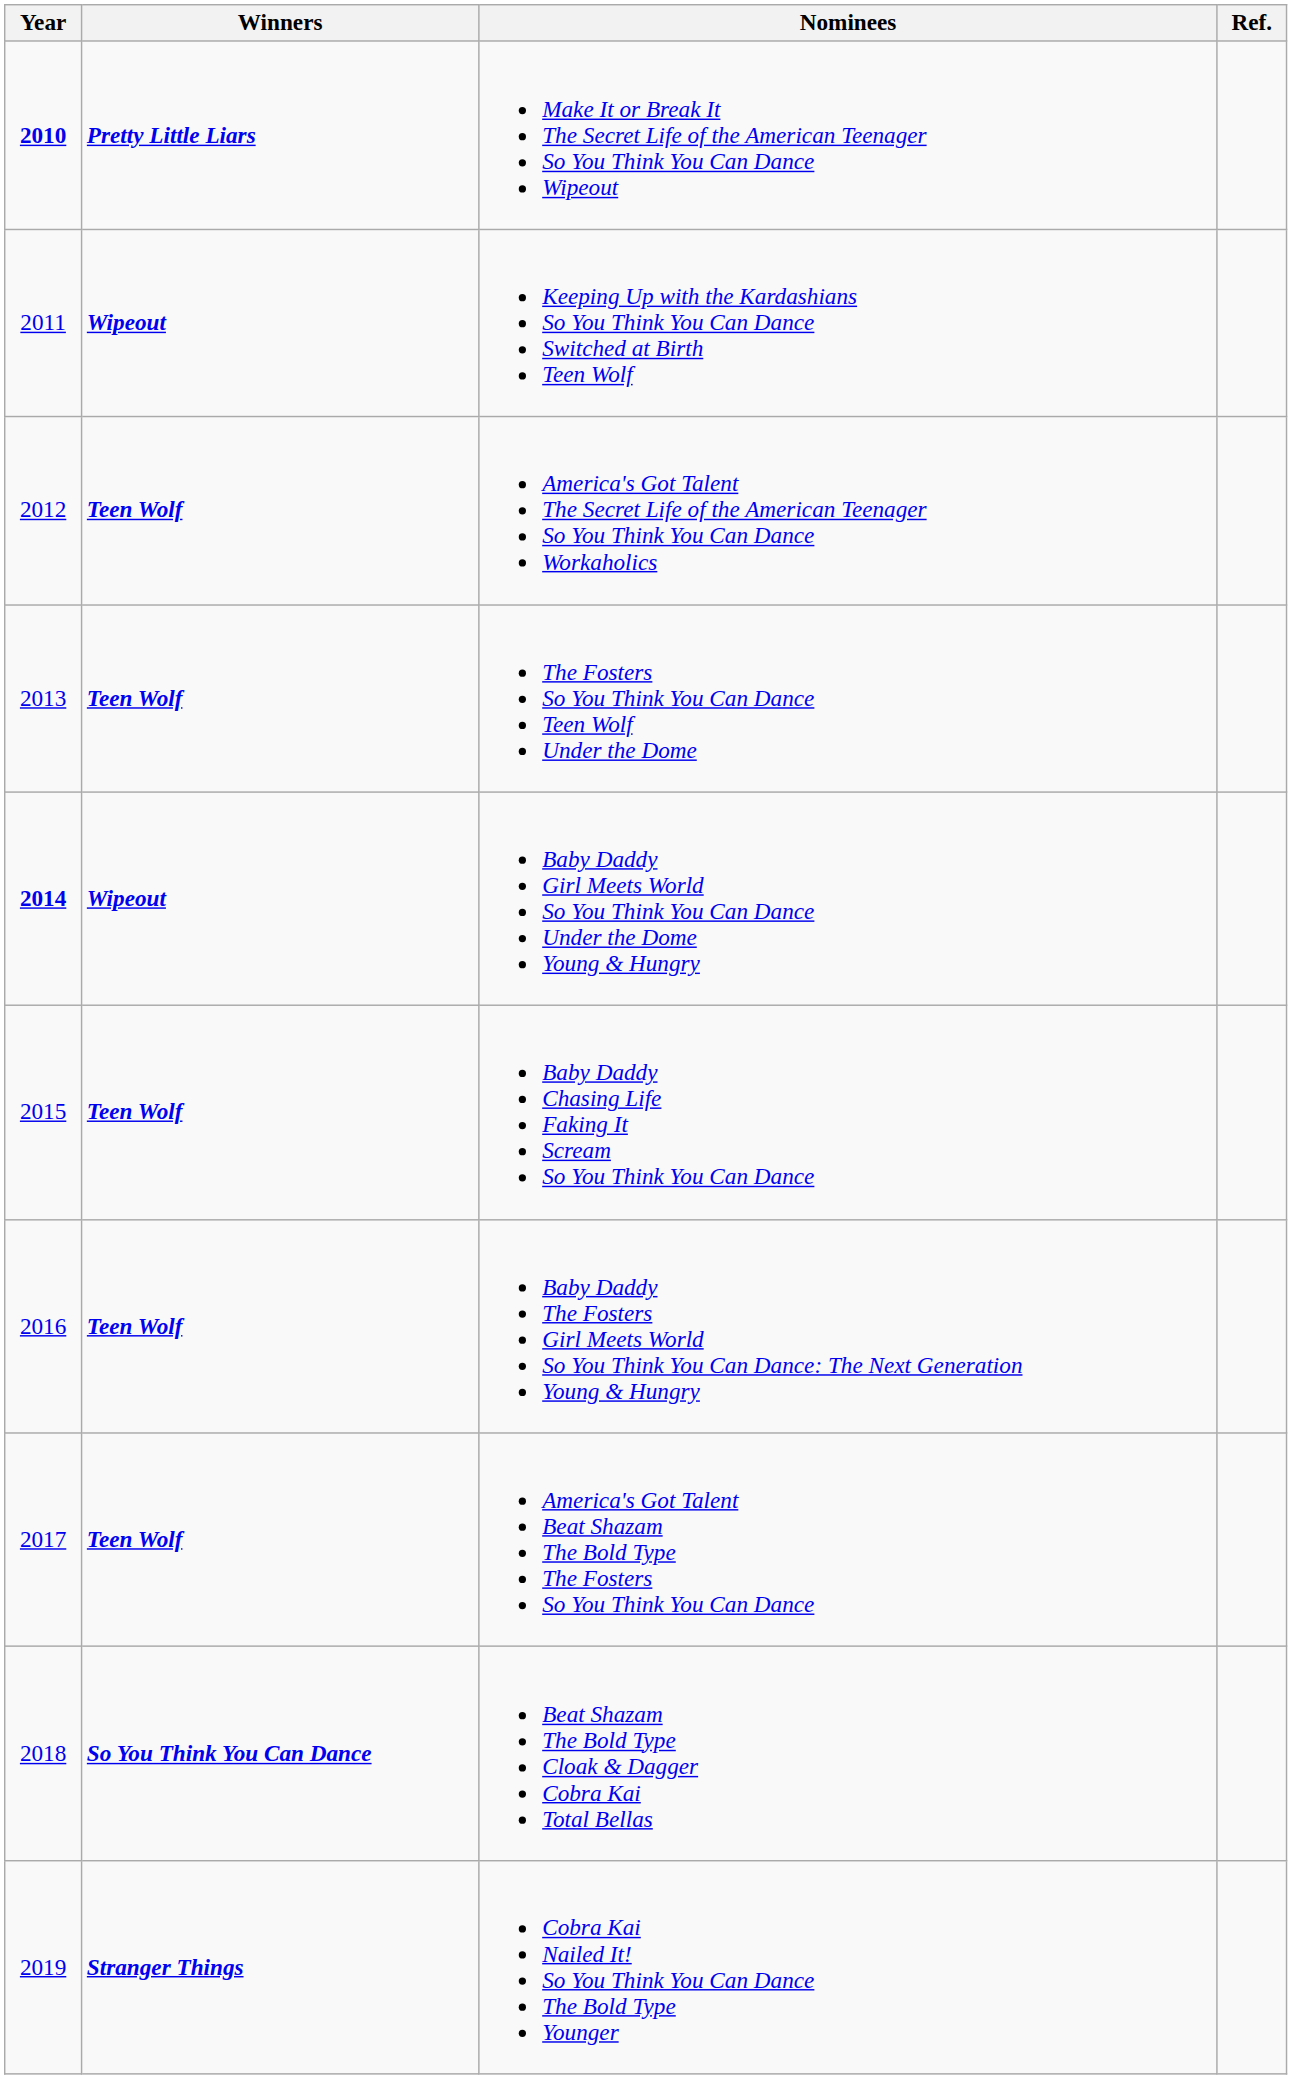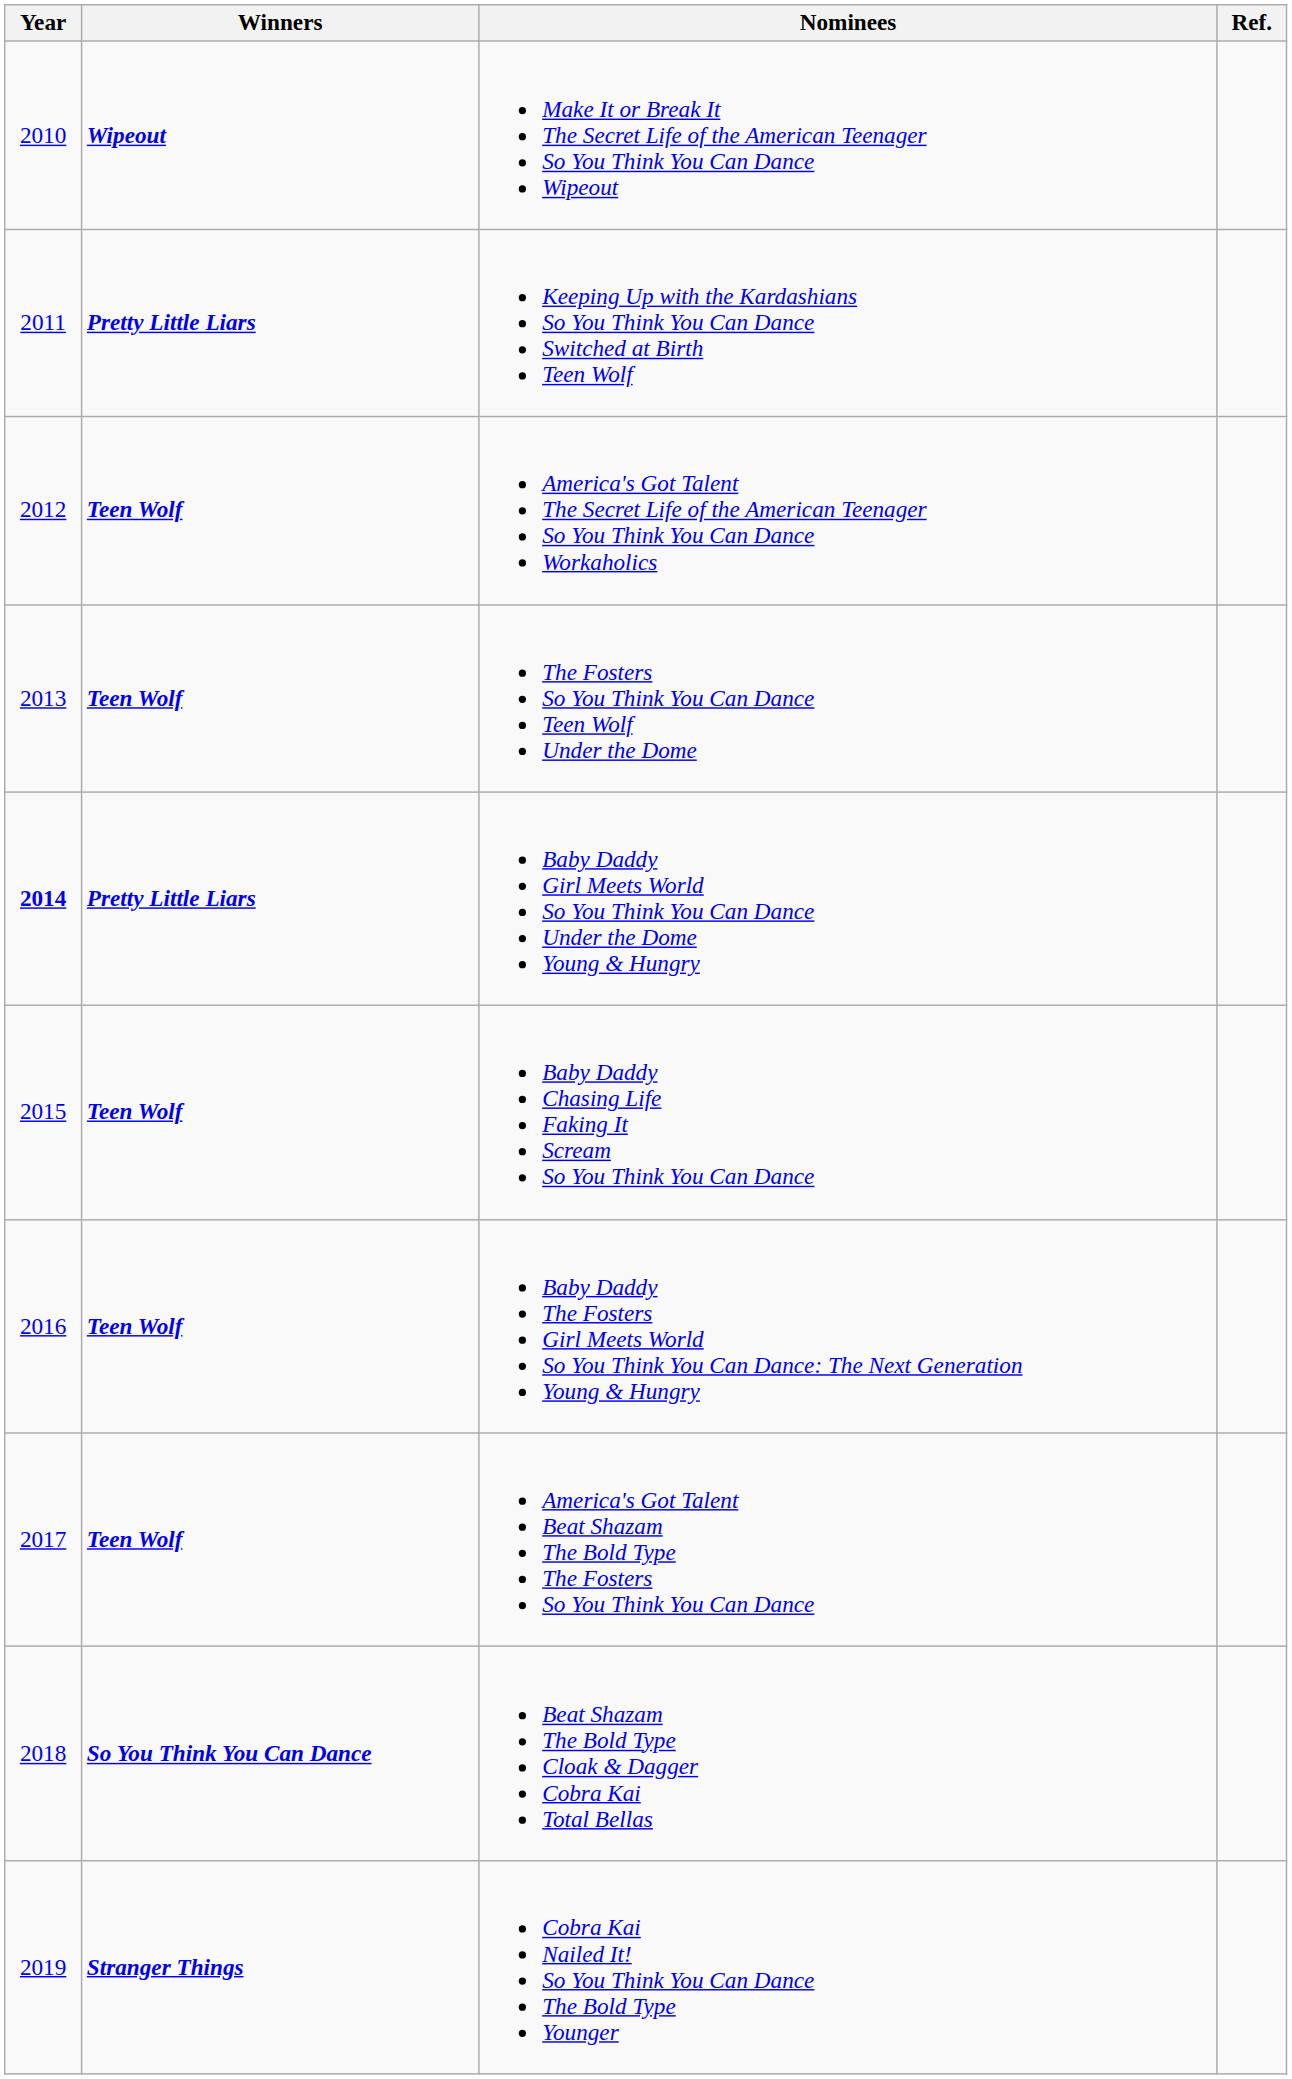(43, 135) bold -> (43, 135) normal
(171, 135) Pretty Little Liars -> (126, 135) Wipeout
(126, 322) Wipeout -> (171, 322) Pretty Little Liars
(126, 898) Wipeout -> (171, 898) Pretty Little Liars
